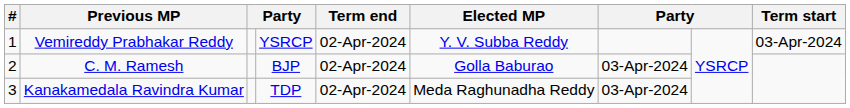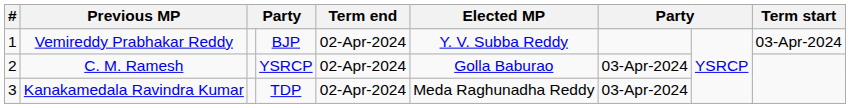(286, 41) YSRCP -> (286, 41) BJP
(286, 66) BJP -> (286, 66) YSRCP
